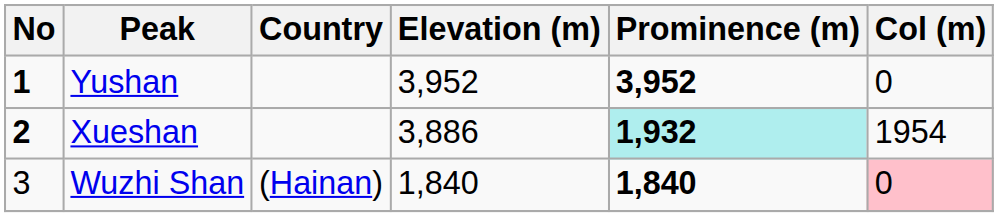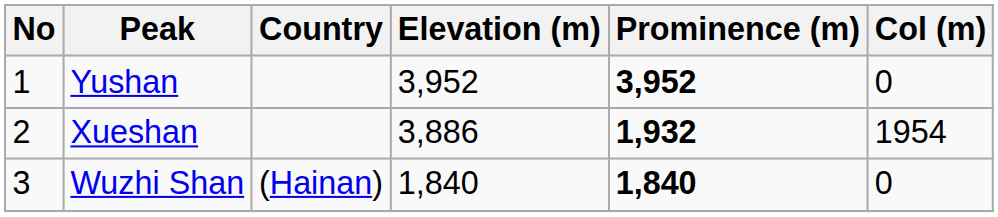(21, 81) bold -> (21, 81) normal
(21, 132) bold -> (21, 132) normal
(656, 132) paleturquoise background -> (656, 132) no background
(884, 183) pink background -> (884, 183) no background
